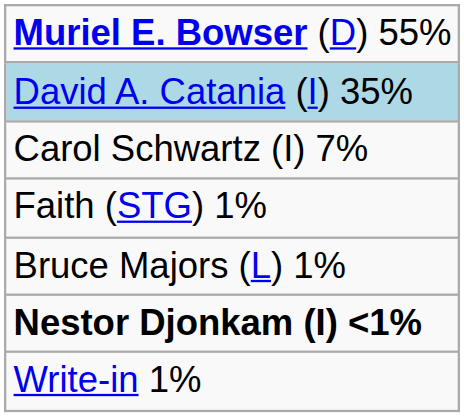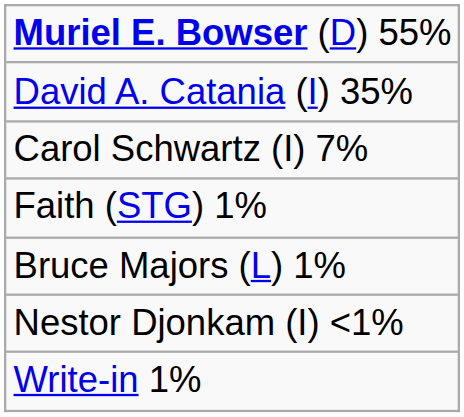(213, 91) lightblue background -> (213, 91) no background
(218, 322) bold -> (209, 322) normal
